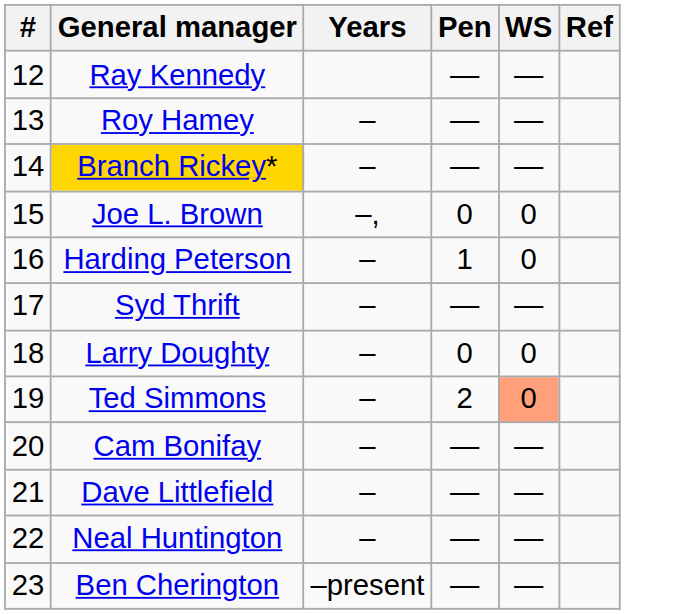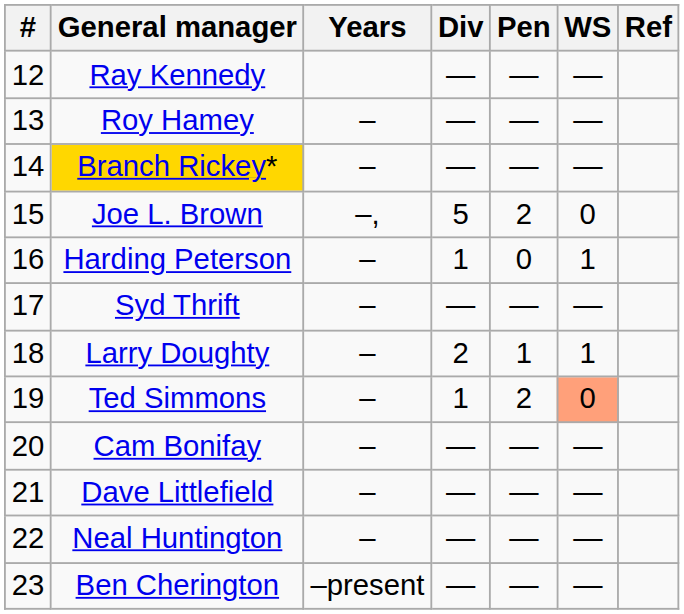+ column: (461, 27)
(465, 213) 0 -> (524, 213) 2
(465, 259) 1 -> (524, 259) 0
(529, 259) 0 -> (588, 259) 1
(465, 352) 0 -> (524, 352) 1
(529, 352) 0 -> (588, 352) 1
